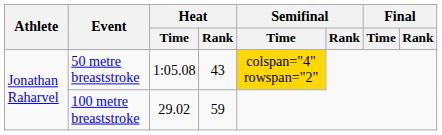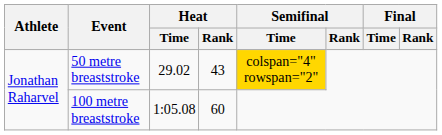(174, 70) 1:05.08 -> (174, 70) 29.02
(174, 110) 29.02 -> (174, 110) 1:05.08
(218, 110) 59 -> (218, 110) 60
